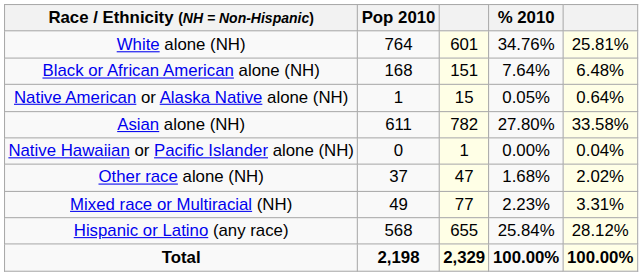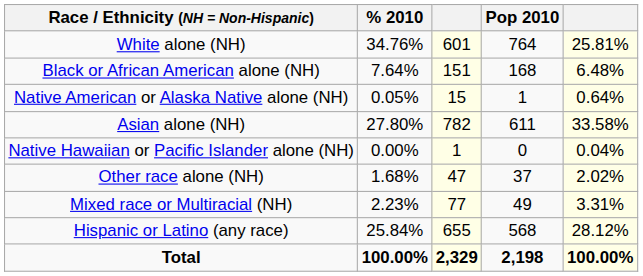columns swapped: (399, 17) <-> (526, 17)
